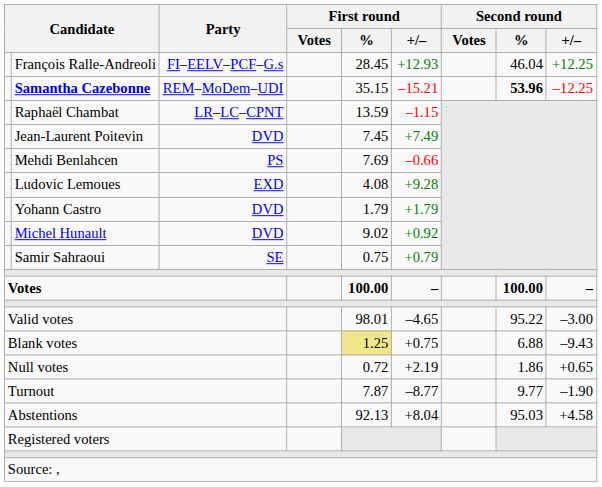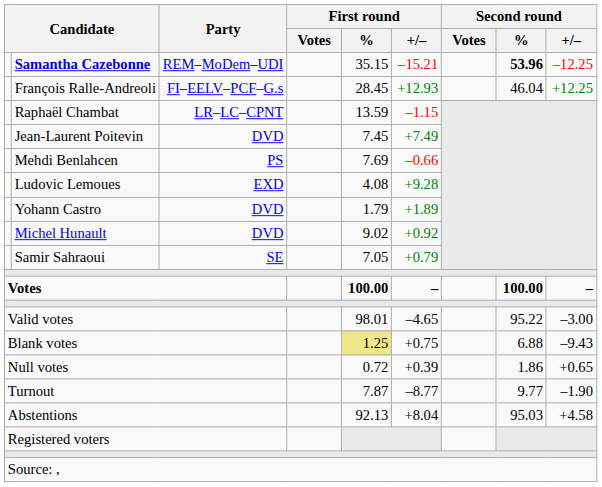rows swapped: (83, 88) <-> (85, 64)
(421, 209) +1.79 -> (421, 209) +1.89
(375, 257) 0.75 -> (375, 257) 7.05
(421, 367) +2.19 -> (421, 367) +0.39
